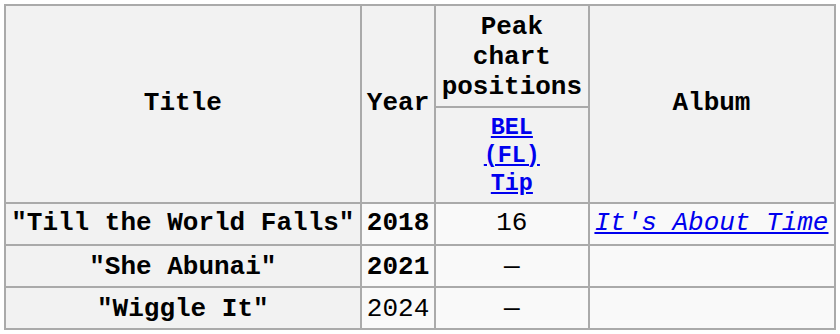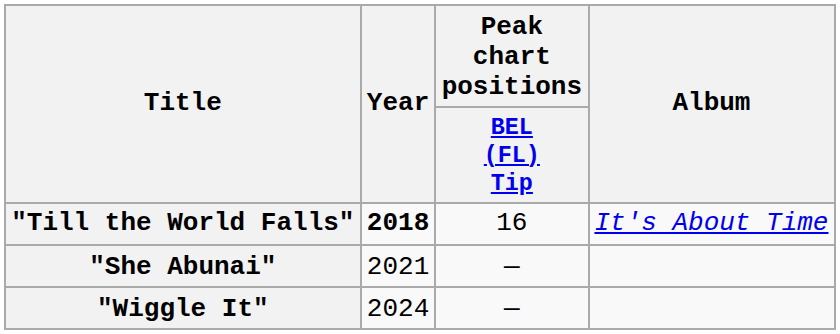(398, 266) bold -> (398, 266) normal
